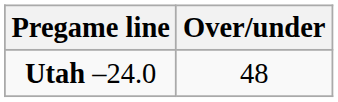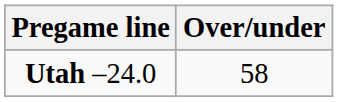(254, 72) 48 -> (254, 72) 58
